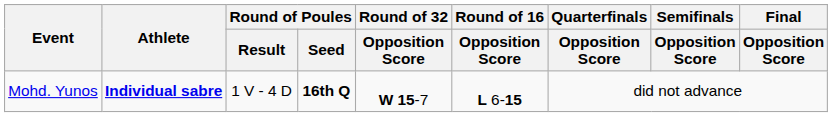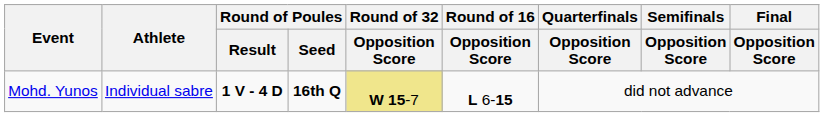(164, 91) bold -> (159, 91) normal
(262, 91) normal -> (252, 91) bold
(403, 100) no background -> (394, 100) khaki background
